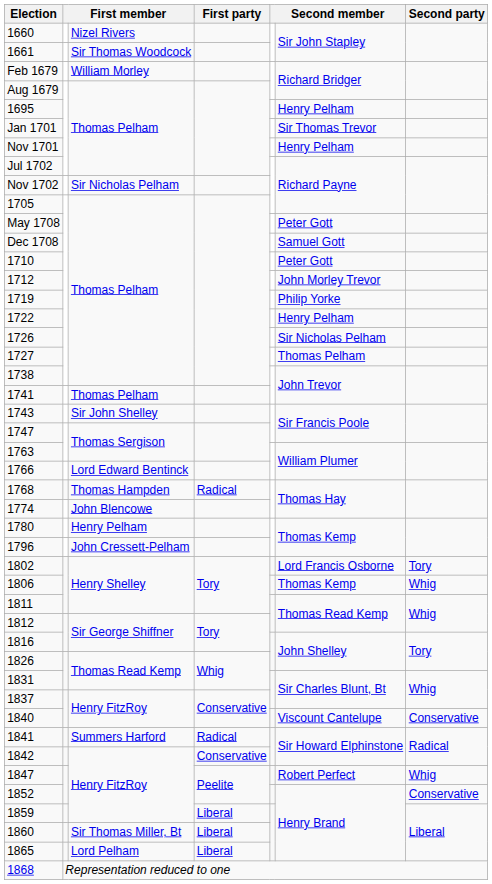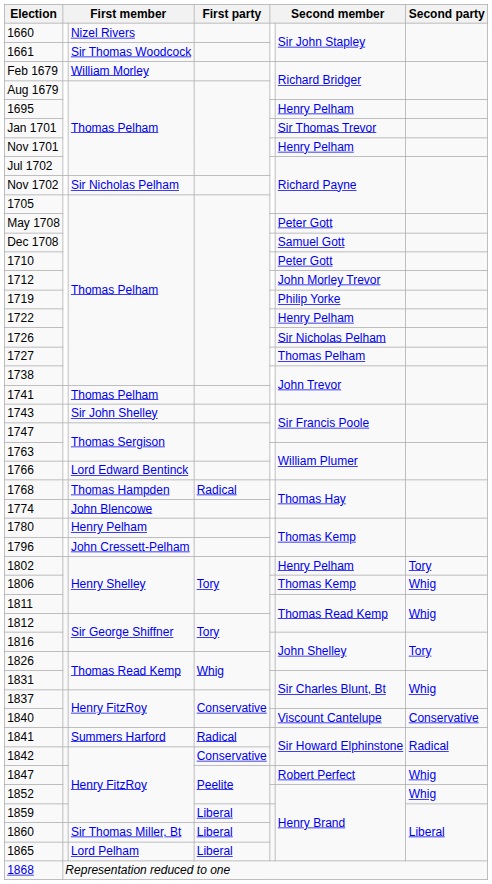(336, 565) Lord Francis Osborne -> (316, 565) Henry Pelham
(444, 794) Conservative -> (422, 794) Whig
